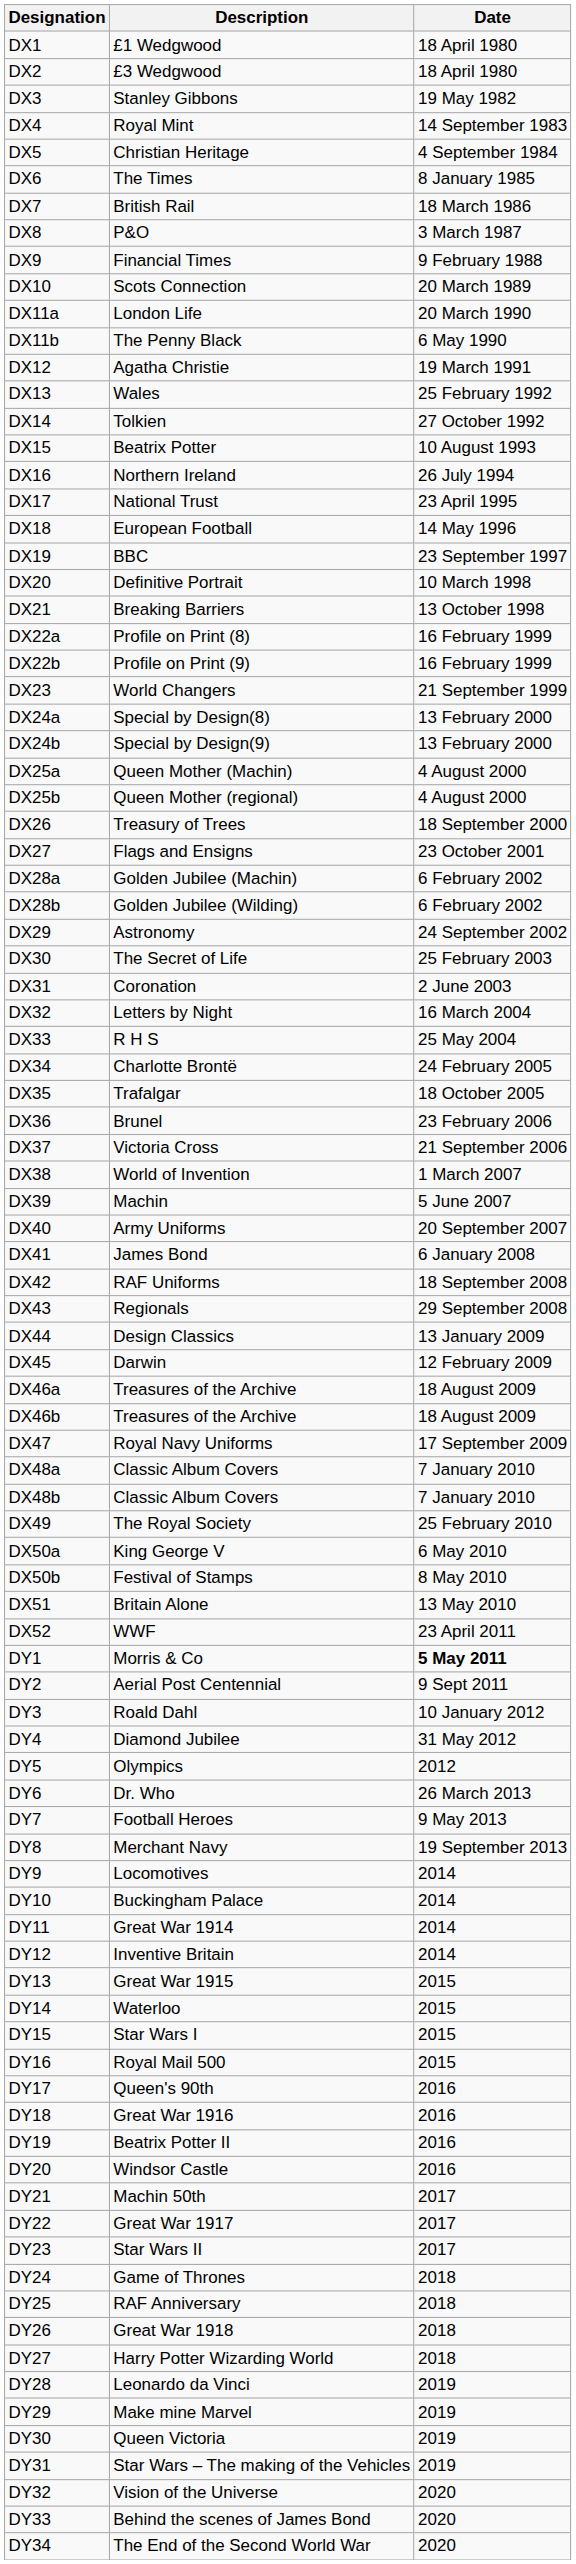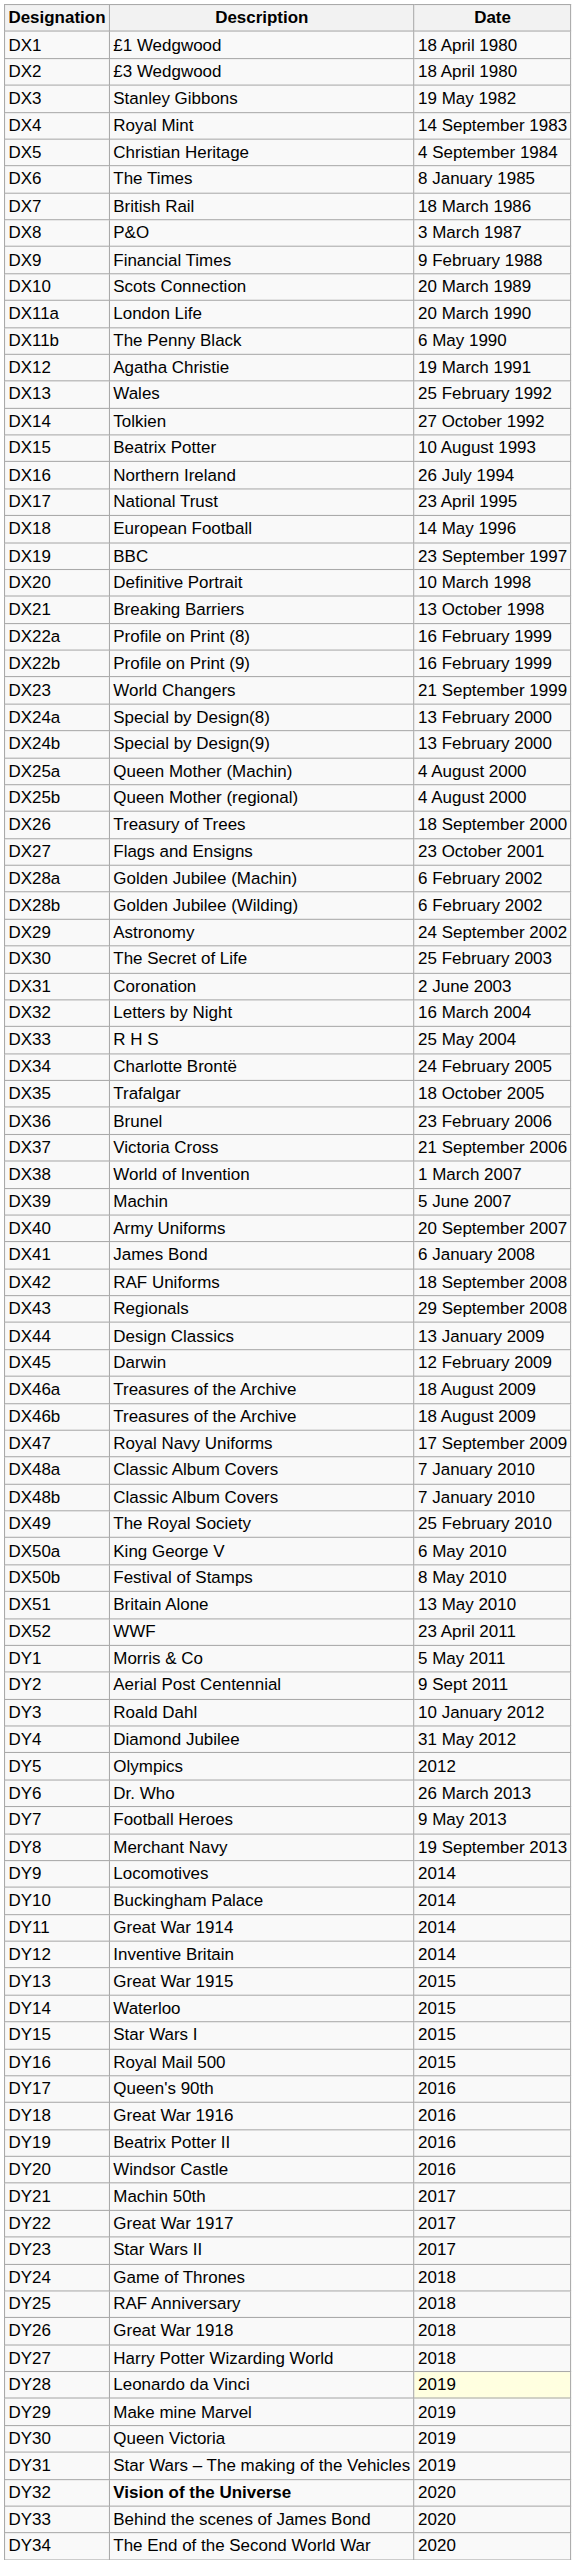(462, 1658) bold -> (462, 1658) normal
(437, 2384) no background -> (437, 2384) lightyellow background
(196, 2492) normal -> (202, 2492) bold
